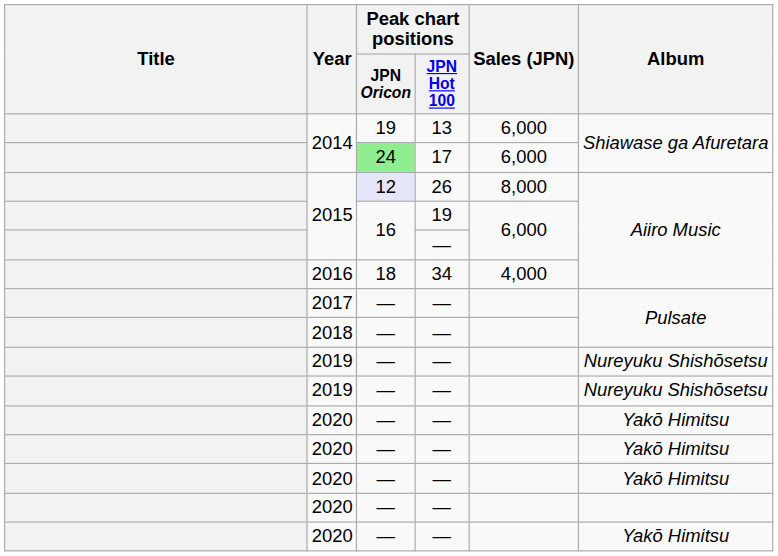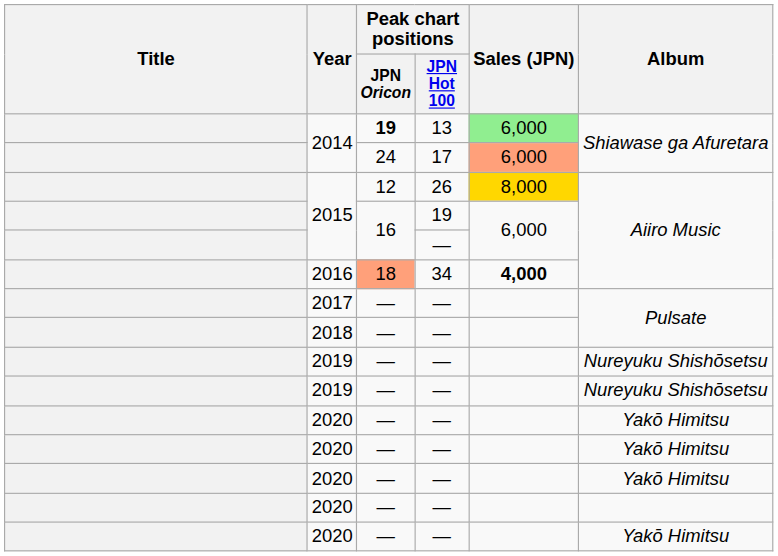(386, 128) normal -> (386, 128) bold
(524, 128) no background -> (524, 128) lightgreen background
(386, 157) lightgreen background -> (386, 157) no background
(524, 157) no background -> (524, 157) lightsalmon background
(386, 186) lavender background -> (386, 186) no background
(524, 186) no background -> (524, 186) gold background
(386, 274) no background -> (386, 274) lightsalmon background
(524, 274) normal -> (524, 274) bold
